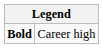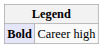(20, 33) no background -> (20, 33) lavender background
